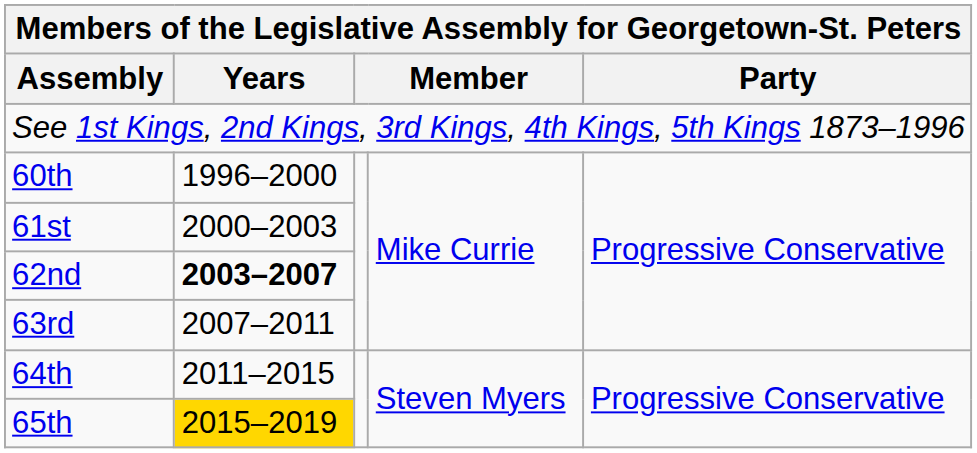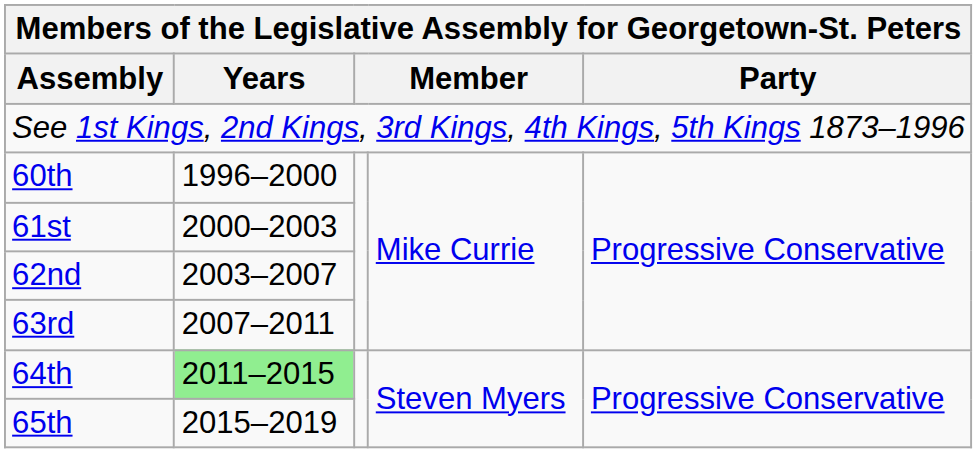(260, 275) bold -> (260, 275) normal
(258, 373) no background -> (258, 373) lightgreen background
(260, 422) gold background -> (260, 422) no background
